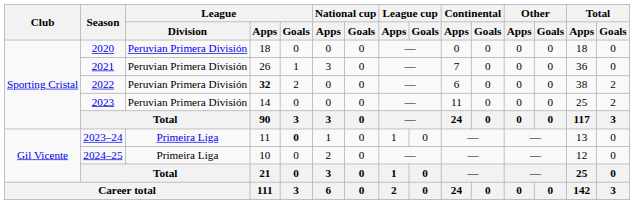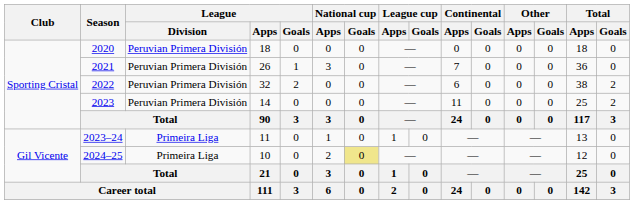(265, 84) bold -> (265, 84) normal
(296, 137) bold -> (296, 137) normal
(362, 155) no background -> (362, 155) khaki background
